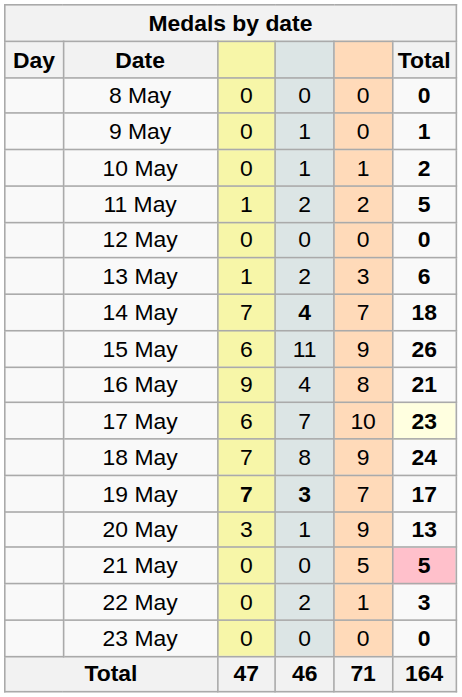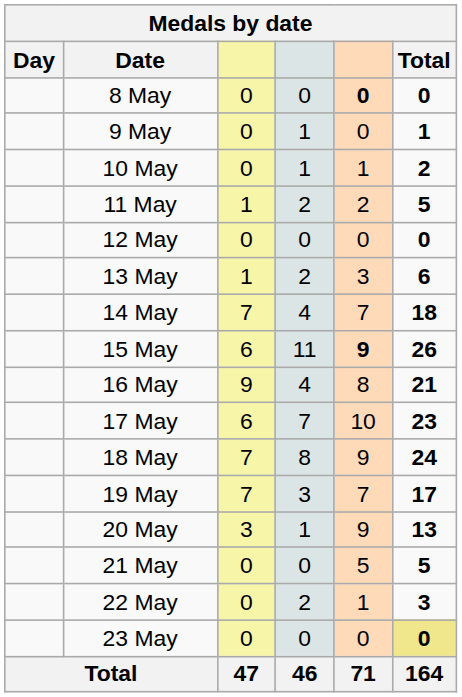(363, 96) normal -> (363, 96) bold
(305, 313) bold -> (305, 313) normal
(363, 349) normal -> (363, 349) bold
(424, 421) lightyellow background -> (424, 421) no background
(246, 494) bold -> (246, 494) normal
(305, 494) bold -> (305, 494) normal
(424, 566) pink background -> (424, 566) no background
(424, 638) no background -> (424, 638) khaki background
